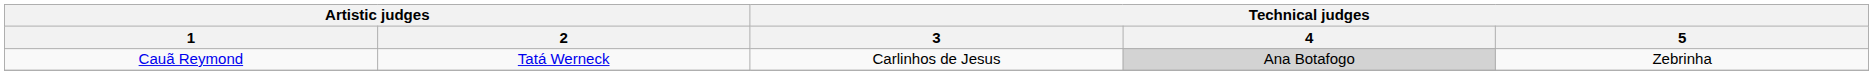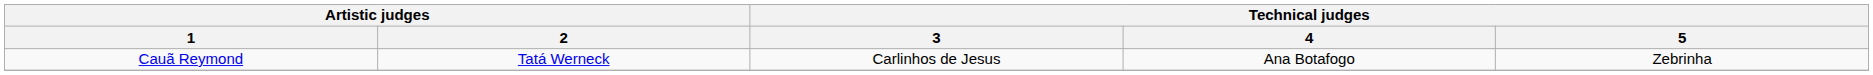(1309, 59) lightgrey background -> (1309, 59) no background
